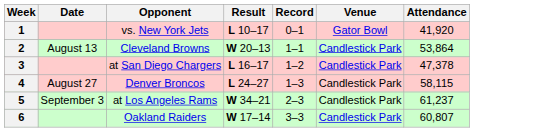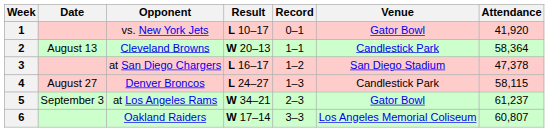(437, 48) 53,864 -> (512, 48) 58,364
(360, 65) Candlestick Park -> (398, 65) San Diego Stadium
(360, 100) Candlestick Park -> (398, 100) Gator Bowl
(360, 118) Candlestick Park -> (398, 118) Los Angeles Memorial Coliseum
